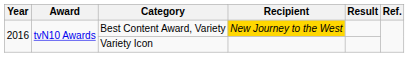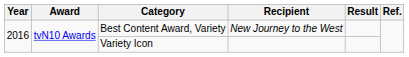(286, 28) gold background -> (286, 28) no background
